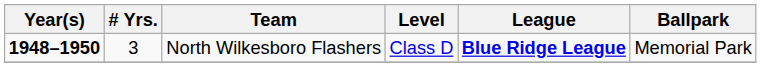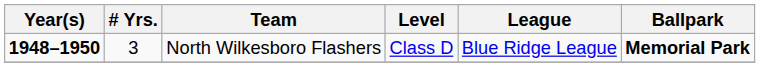(544, 48) bold -> (539, 48) normal
(693, 48) normal -> (688, 48) bold
